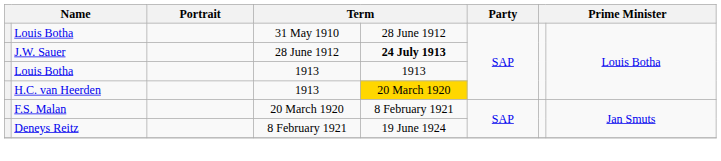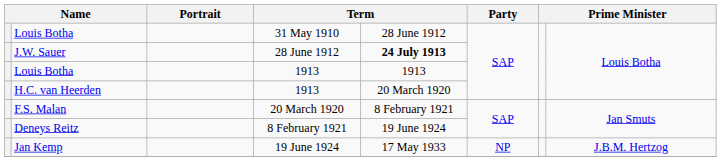(414, 90) gold background -> (414, 90) no background
+ row: (38, 147)
